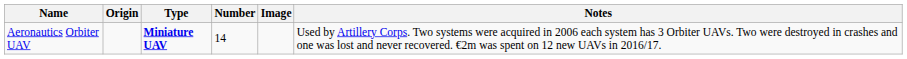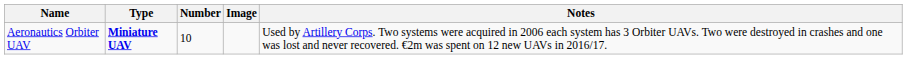- column: (122, 13)
(220, 38) 14 -> (186, 38) 10
